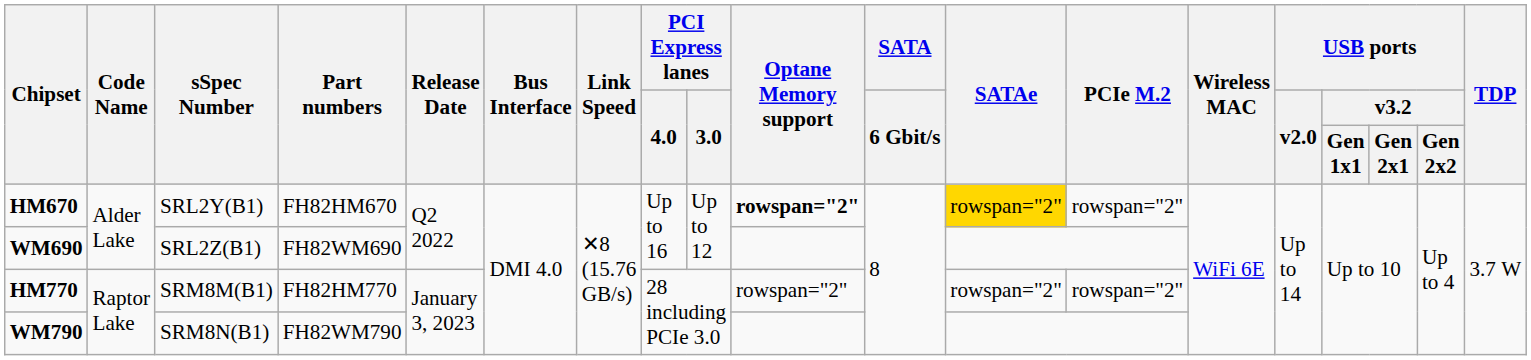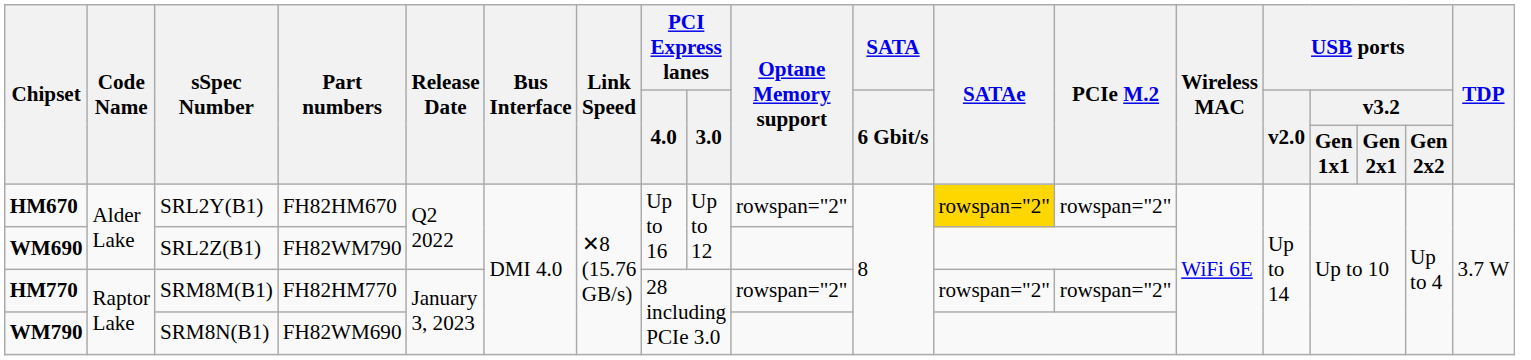(798, 205) bold -> (792, 205) normal
(342, 248) FH82WM690 -> (342, 248) FH82WM790
(342, 333) FH82WM790 -> (342, 333) FH82WM690
